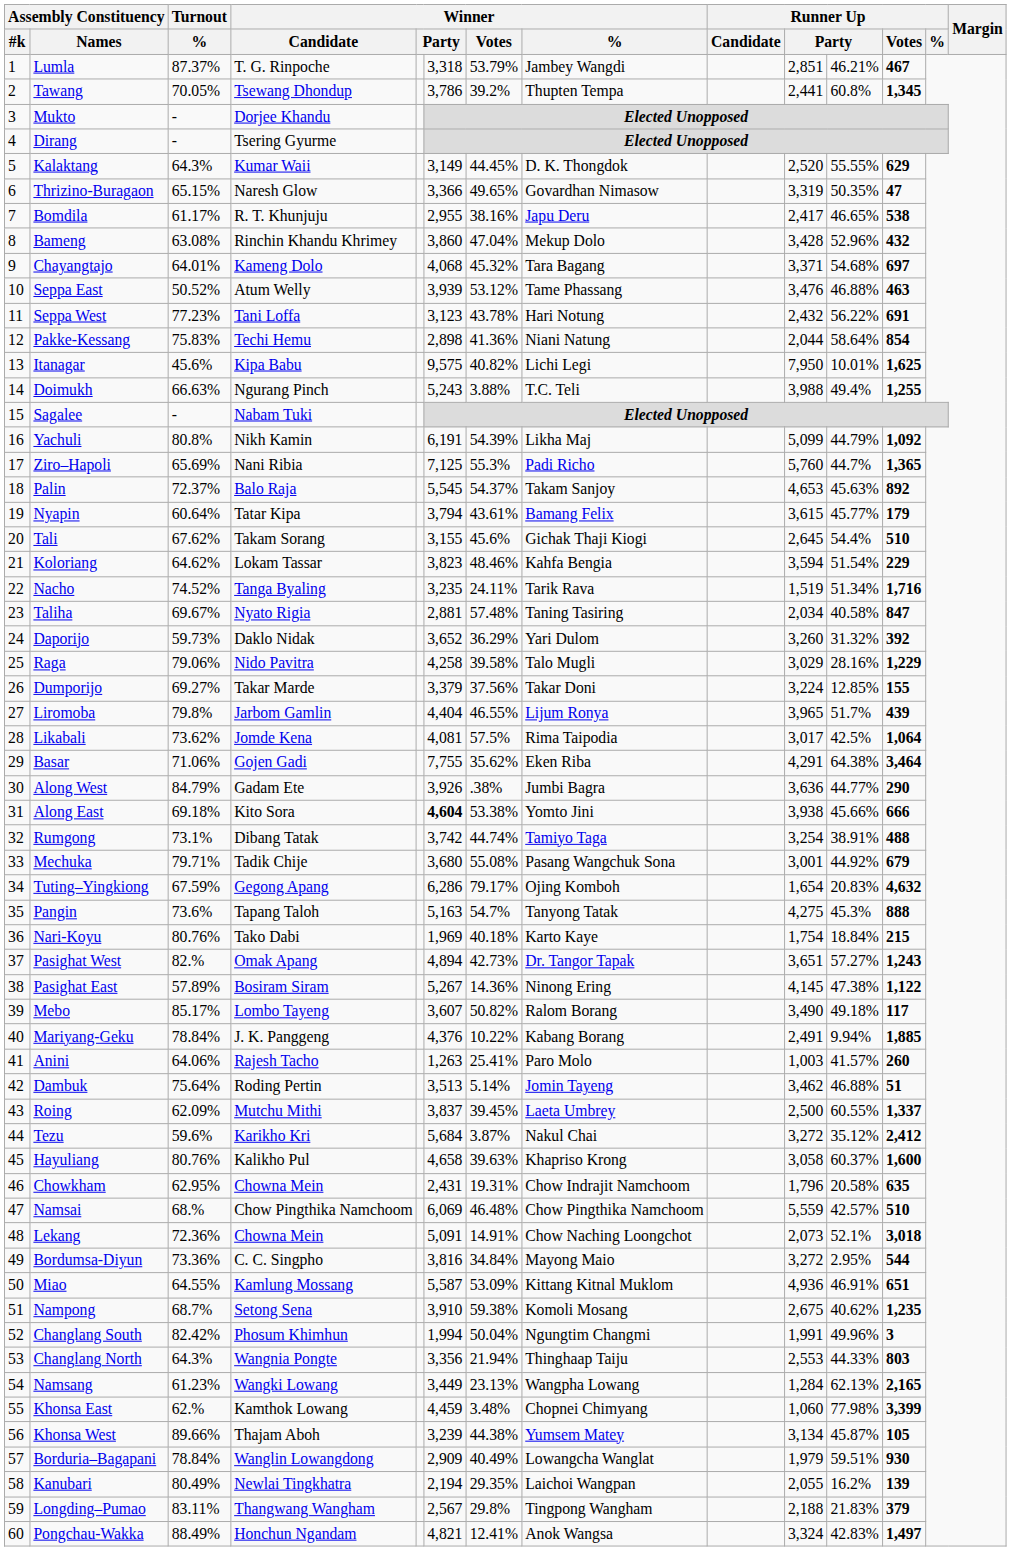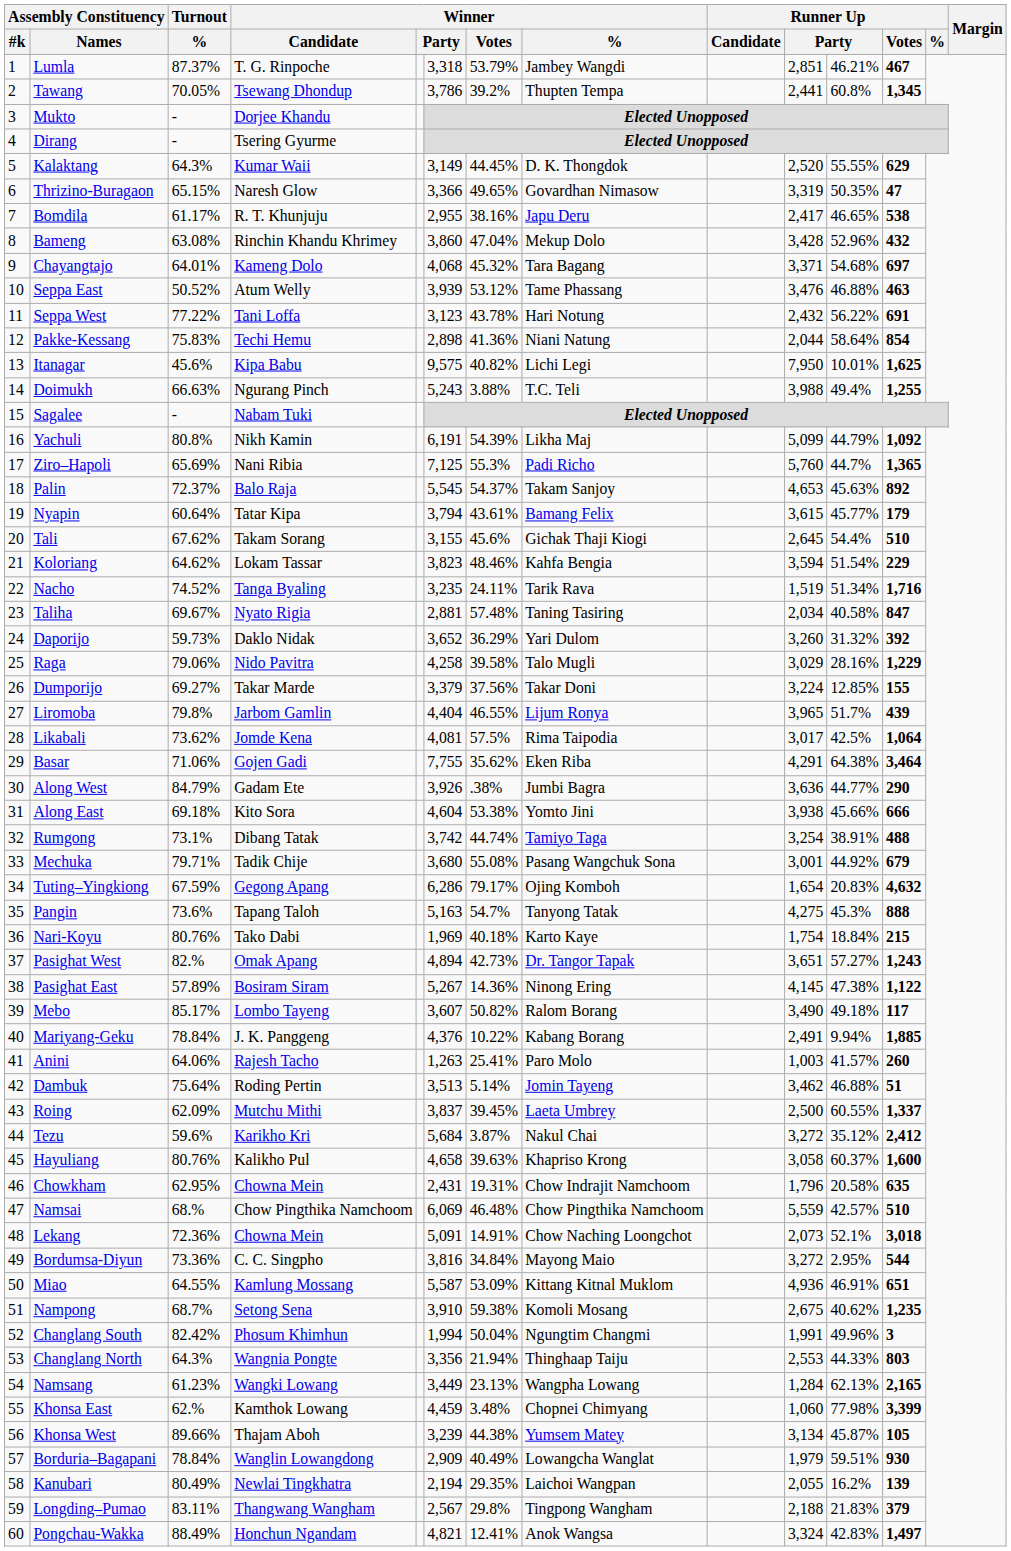(196, 315) 77.23% -> (196, 315) 77.22%
(445, 812) bold -> (445, 812) normal
